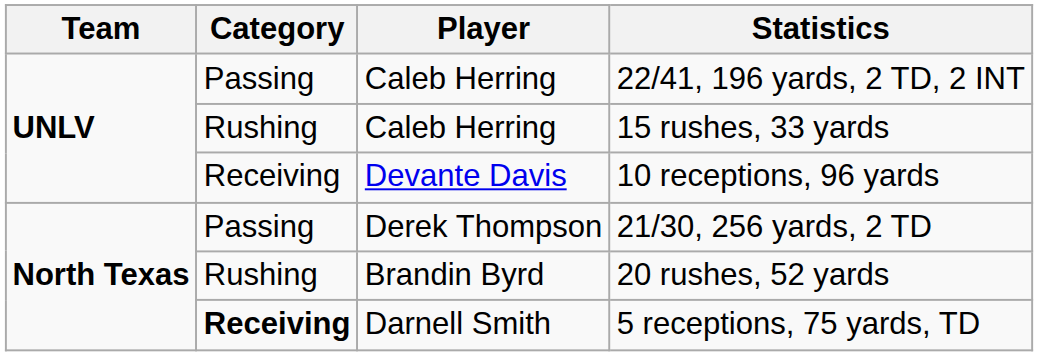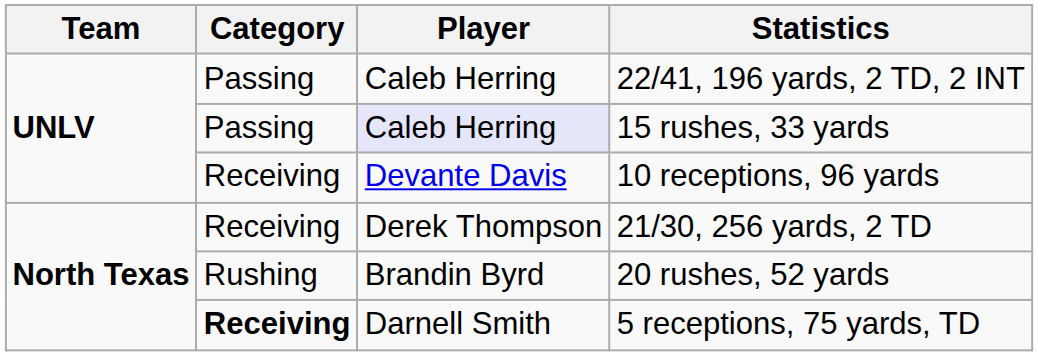(261, 127) Rushing -> (259, 127) Passing
(461, 127) no background -> (461, 127) lavender background
(259, 226) Passing -> (272, 226) Receiving
